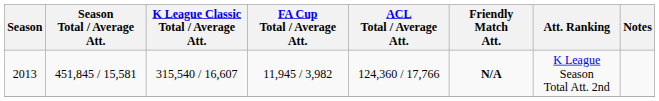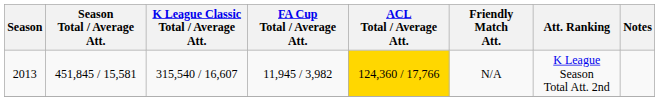(399, 73) no background -> (399, 73) gold background
(491, 73) bold -> (491, 73) normal
